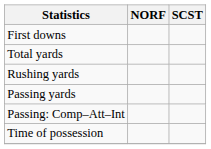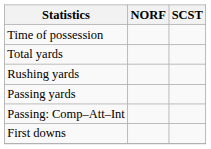rows swapped: (37, 34) <-> (55, 133)
